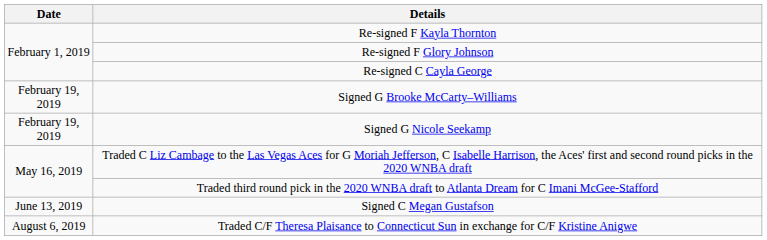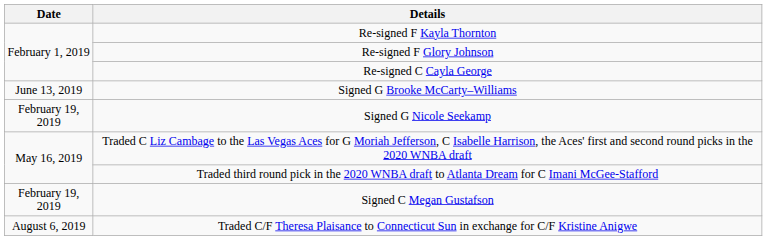(49, 96) February 19, 2019 -> (49, 90) June 13, 2019
(49, 206) June 13, 2019 -> (49, 200) February 19, 2019
